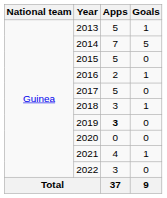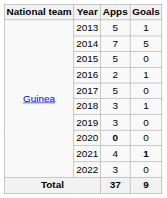(115, 122) bold -> (115, 122) normal
(115, 138) normal -> (115, 138) bold
(146, 153) normal -> (146, 153) bold
